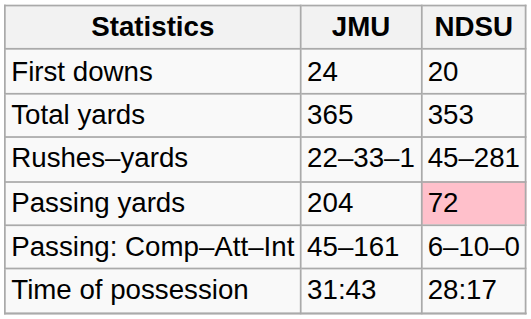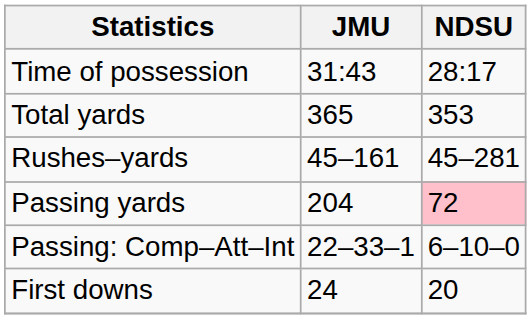rows swapped: (82, 71) <-> (130, 290)
(361, 158) 22–33–1 -> (353, 158) 45–161
(353, 246) 45–161 -> (361, 246) 22–33–1
